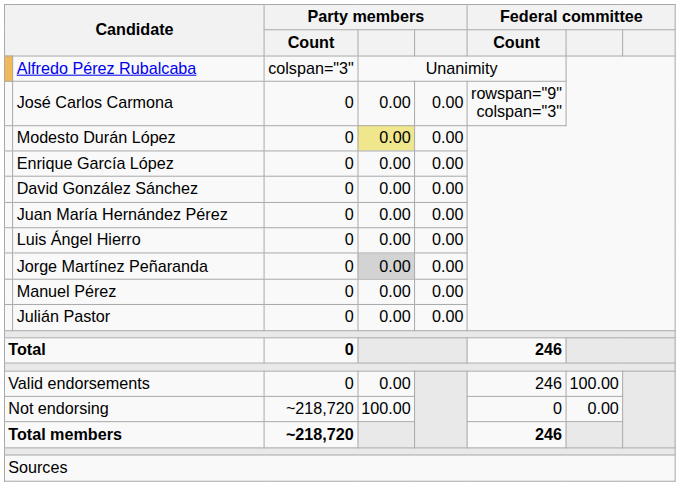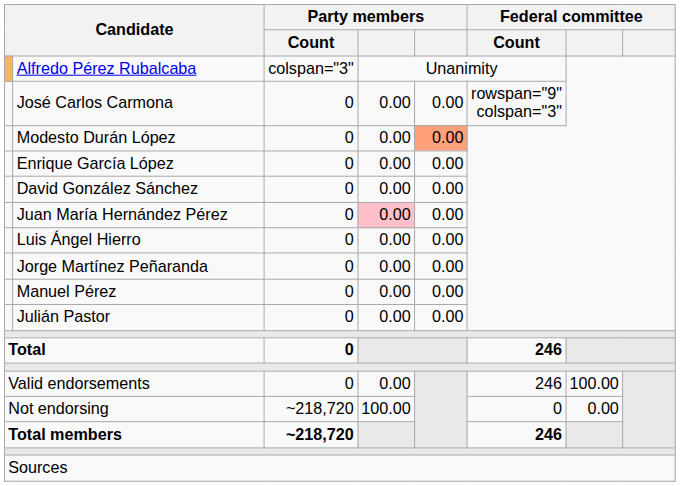(395, 138) khaki background -> (395, 138) no background
(448, 138) no background -> (448, 138) lightsalmon background
(395, 214) no background -> (395, 214) pink background
(395, 266) lightgrey background -> (395, 266) no background
